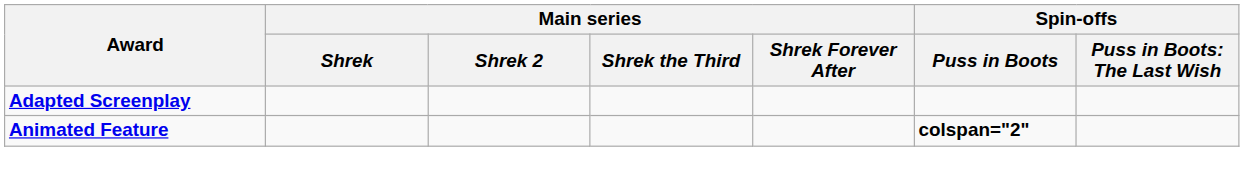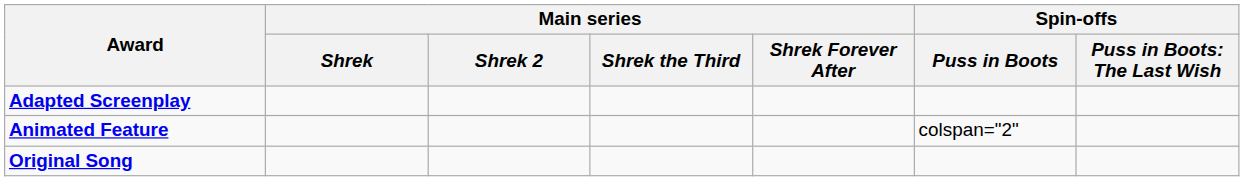(974, 130) bold -> (969, 130) normal
+ row: (71, 160)
